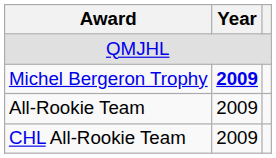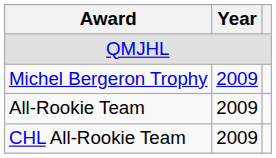(237, 78) bold -> (237, 78) normal
